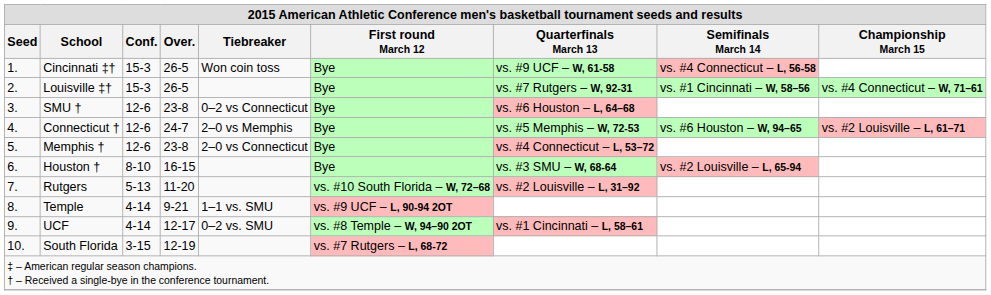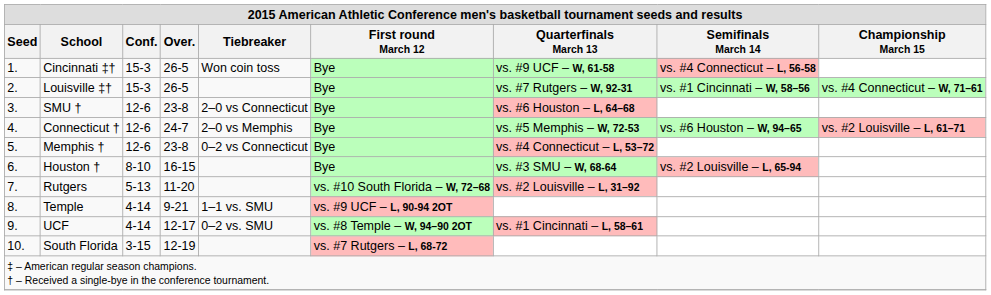(255, 108) 0–2 vs Connecticut -> (255, 108) 2–0 vs Connecticut
(255, 147) 2–0 vs Connecticut -> (255, 147) 0–2 vs Connecticut
